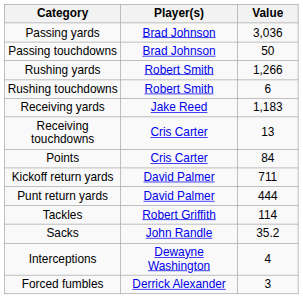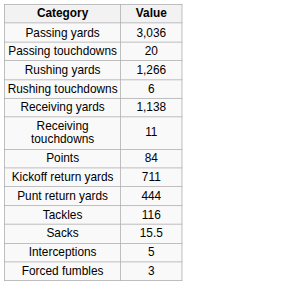- column: (179, 13)
(268, 51) 50 -> (151, 51) 20
(268, 107) 1,183 -> (151, 107) 1,138
(268, 133) 13 -> (151, 133) 11
(268, 214) 114 -> (151, 214) 116
(268, 233) 35.2 -> (151, 233) 15.5
(268, 259) 4 -> (151, 252) 5
